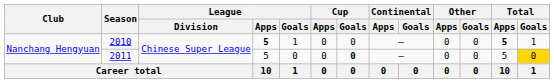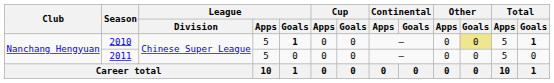(266, 41) bold -> (266, 41) normal
(295, 41) normal -> (295, 41) bold
(476, 41) no background -> (476, 41) khaki background
(505, 41) bold -> (505, 41) normal
(534, 41) normal -> (534, 41) bold
(353, 56) bold -> (353, 56) normal
(534, 56) gold background -> (534, 56) no background
